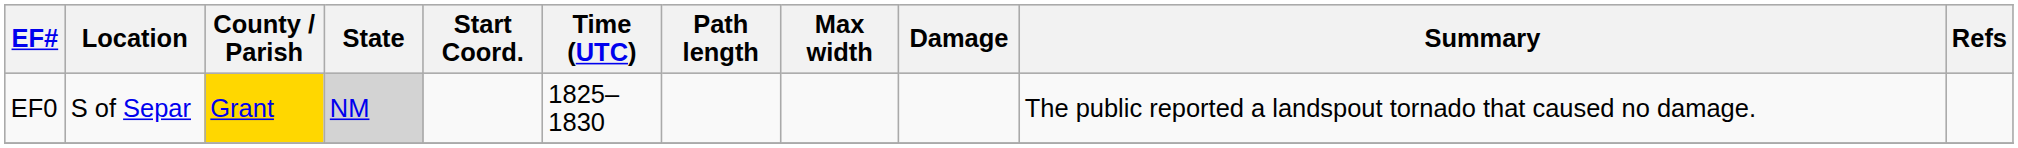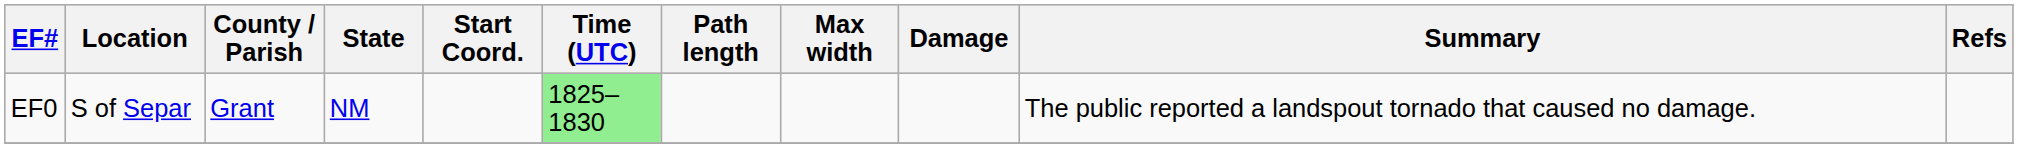(242, 107) gold background -> (242, 107) no background
(350, 107) lightgrey background -> (350, 107) no background
(584, 107) no background -> (584, 107) lightgreen background
